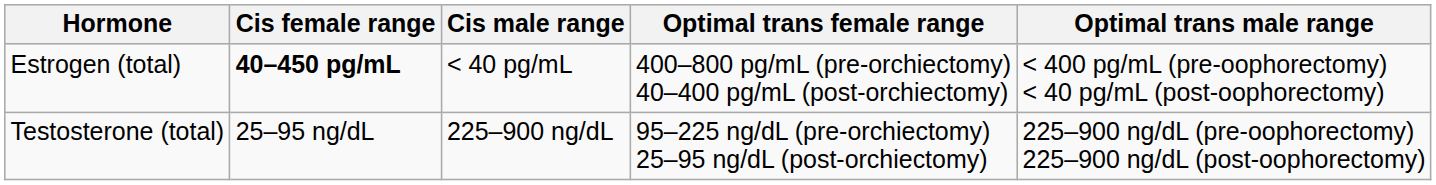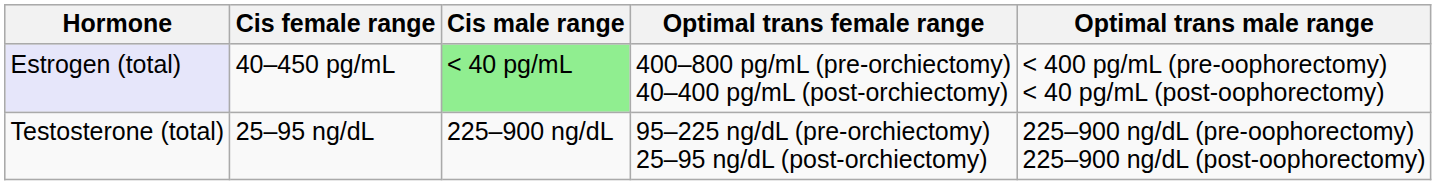(96, 63) no background -> (96, 63) lavender background
(318, 63) bold -> (315, 63) normal
(510, 63) no background -> (510, 63) lightgreen background
